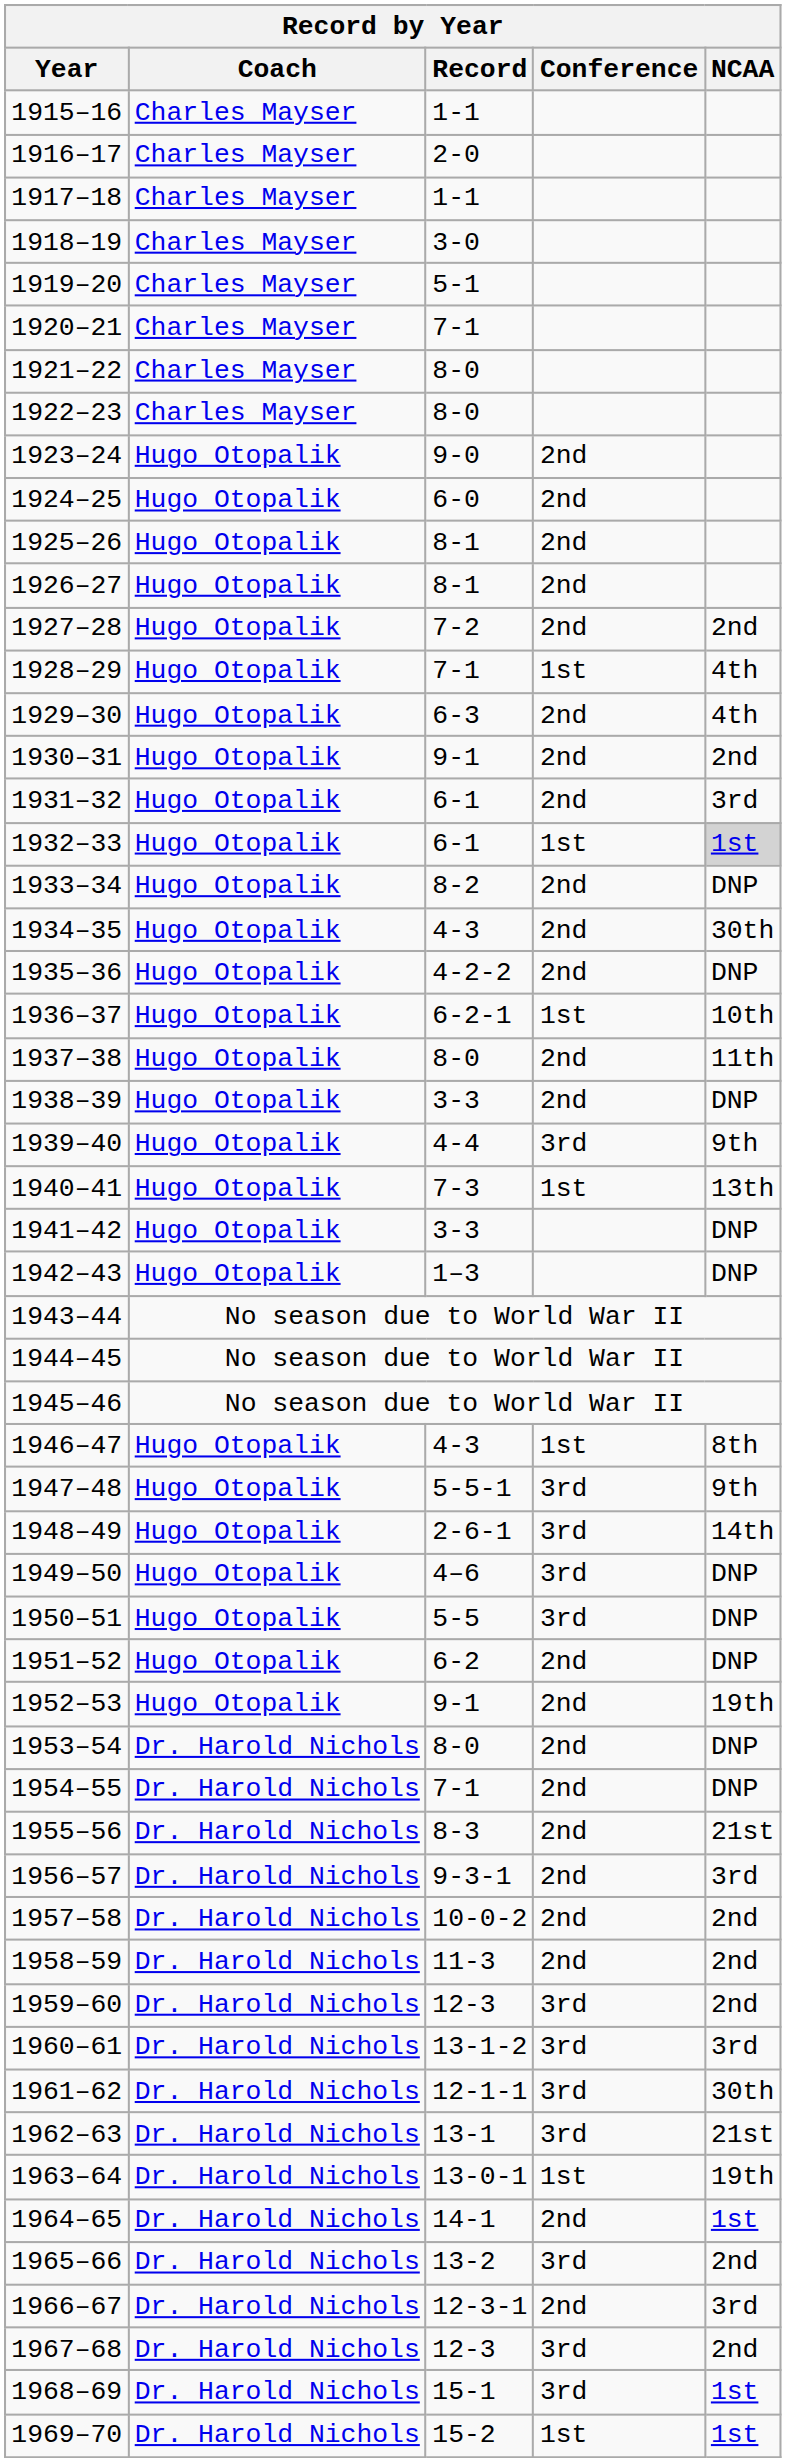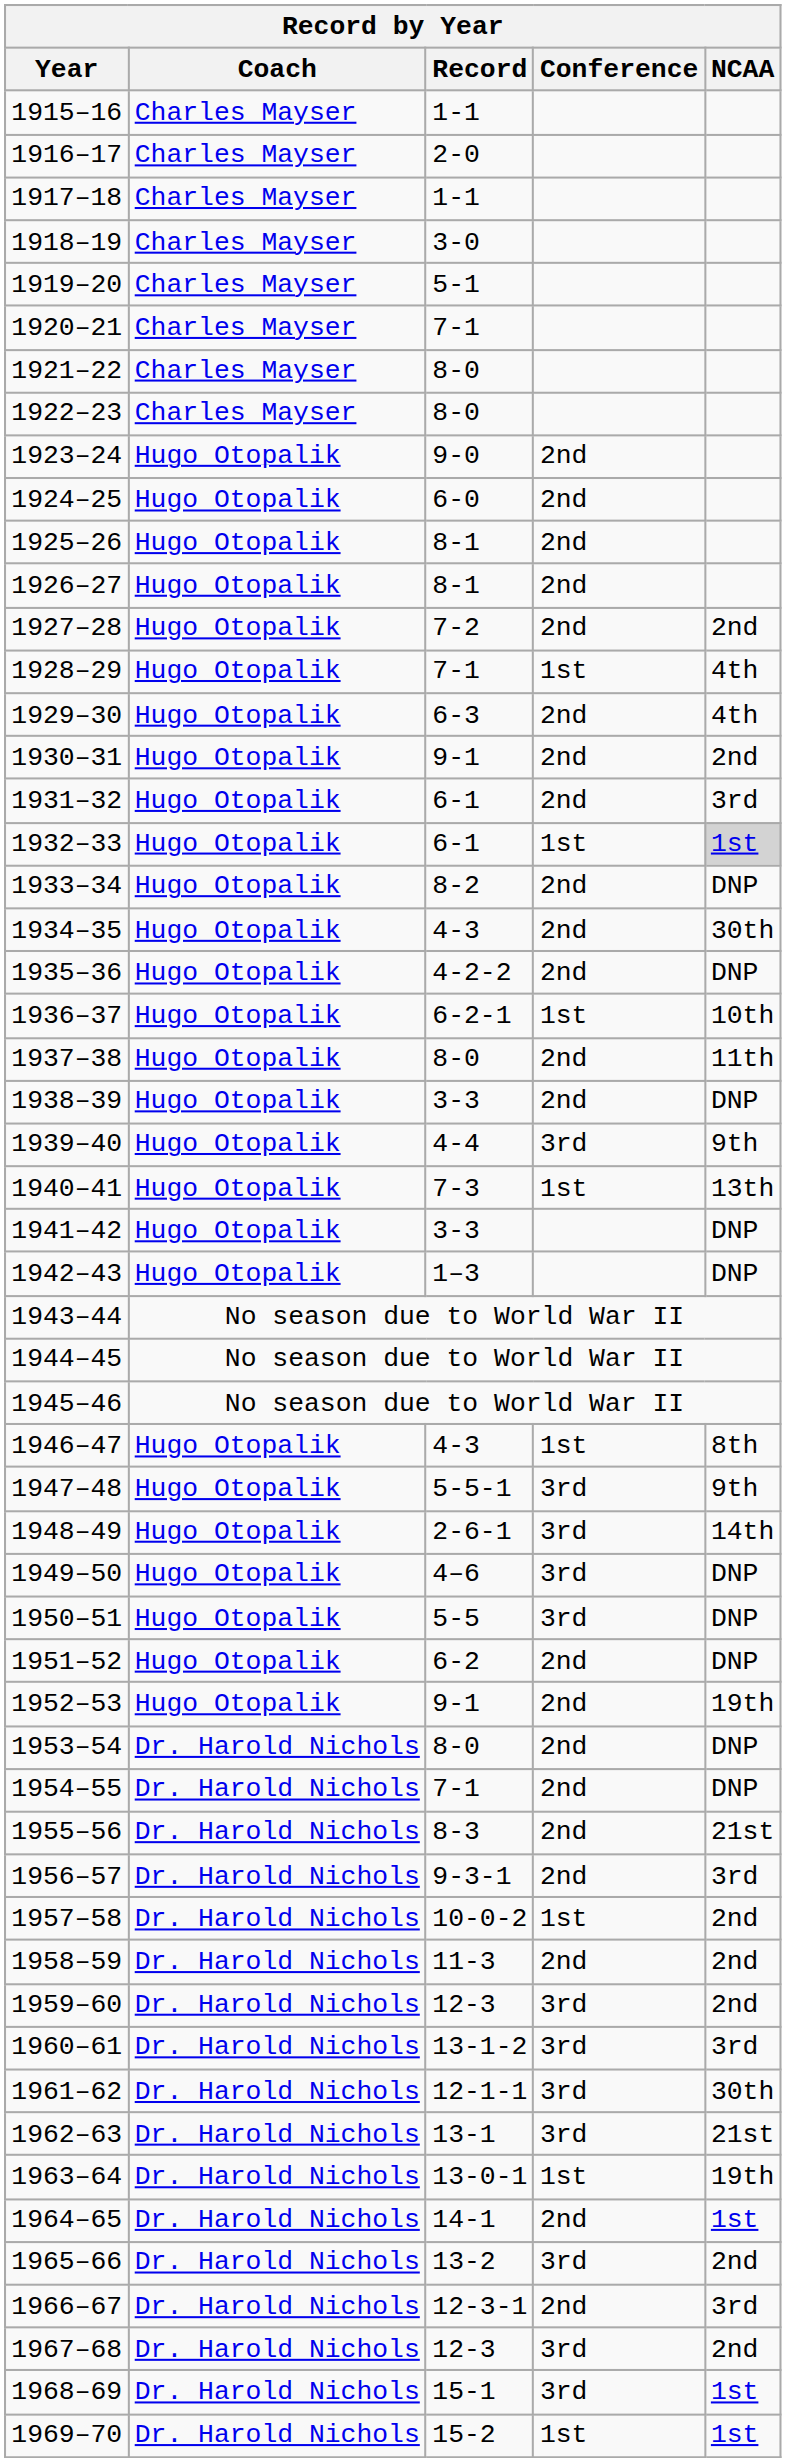(564, 1919) 2nd -> (564, 1919) 1st
